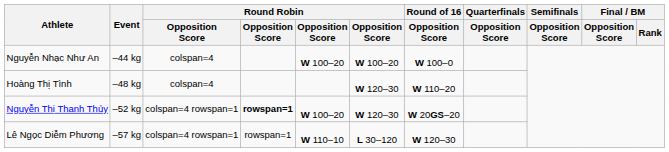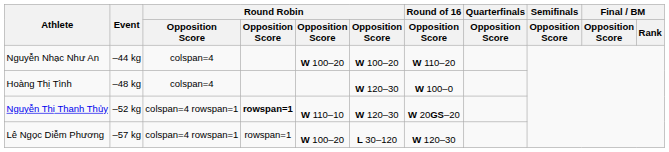(434, 63) W 100–0 -> (434, 63) W 110–20
(434, 89) W 110–20 -> (434, 89) W 100–0
(322, 115) W 100–20 -> (322, 115) W 110–10
(322, 140) W 110–10 -> (322, 140) W 100–20
